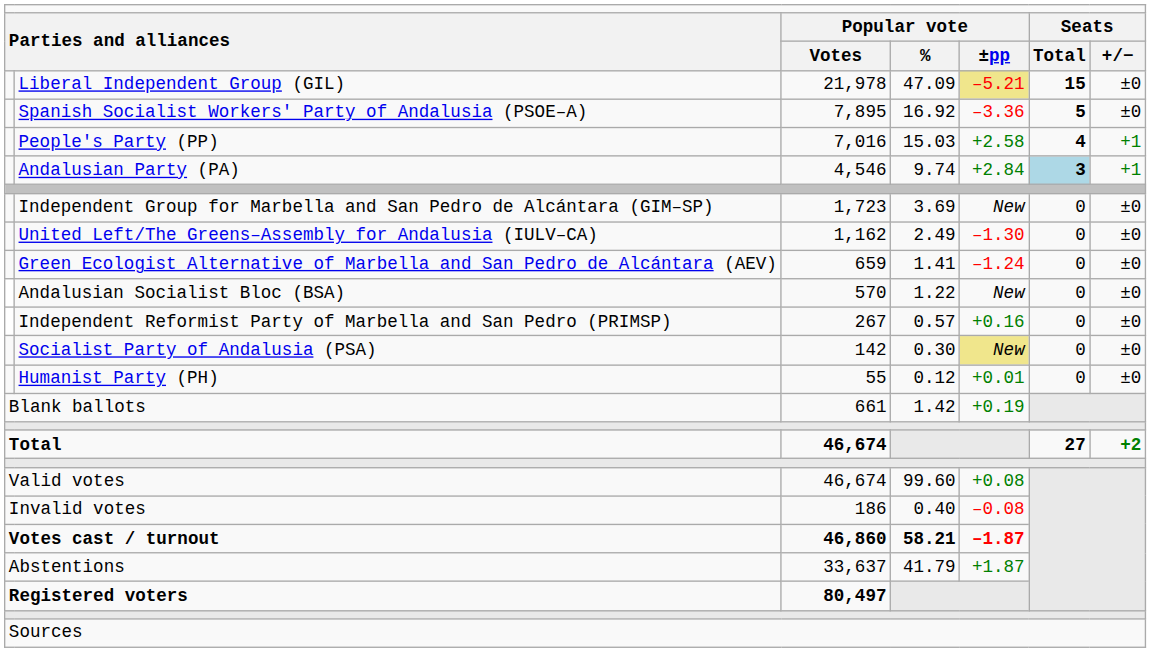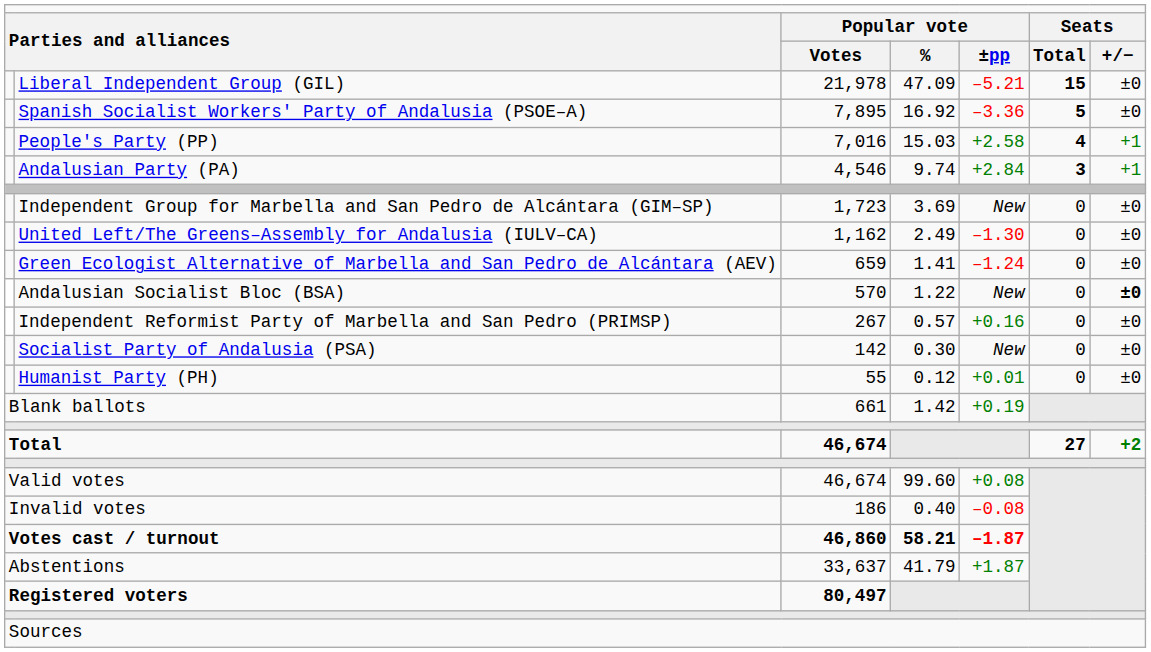(998, 85) khaki background -> (998, 85) no background
(1080, 170) lightblue background -> (1080, 170) no background
(1131, 293) normal -> (1131, 293) bold
(1009, 350) khaki background -> (1009, 350) no background
